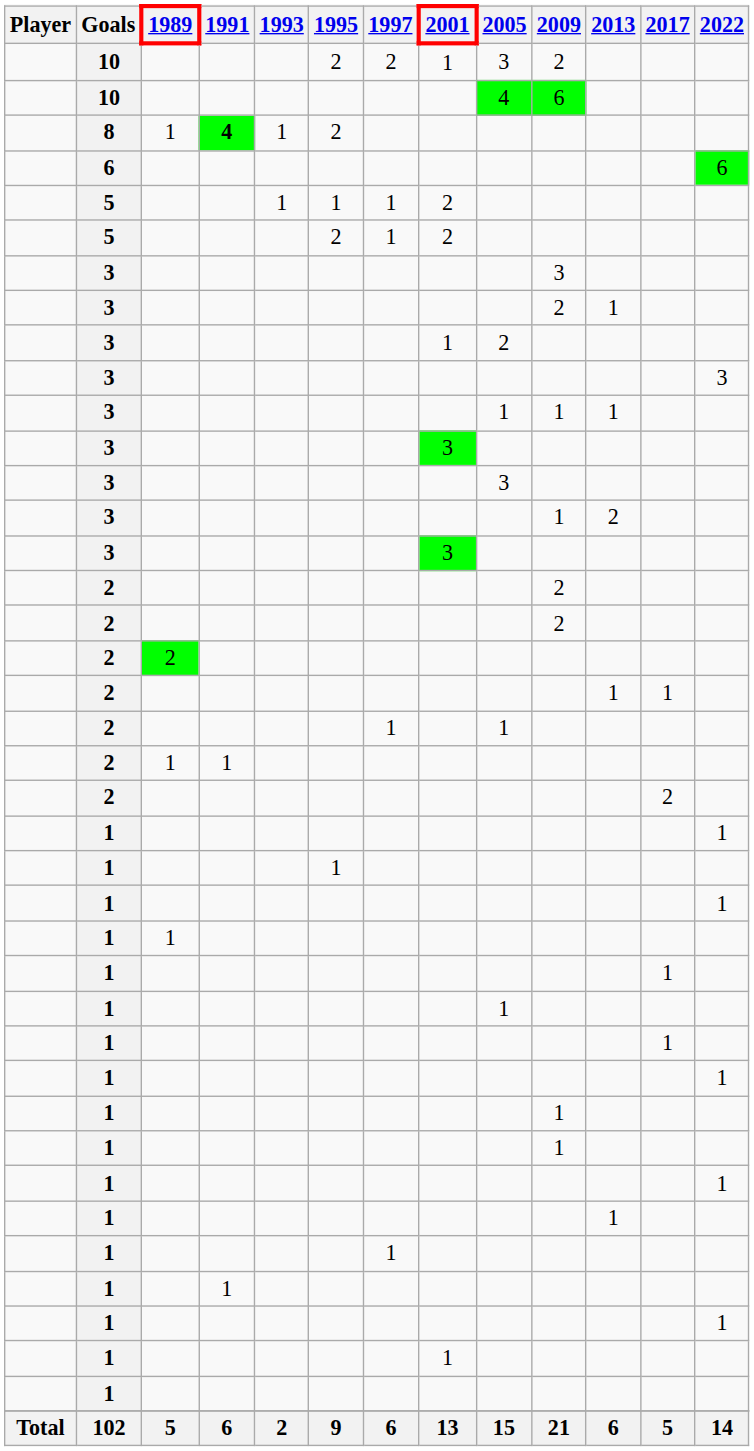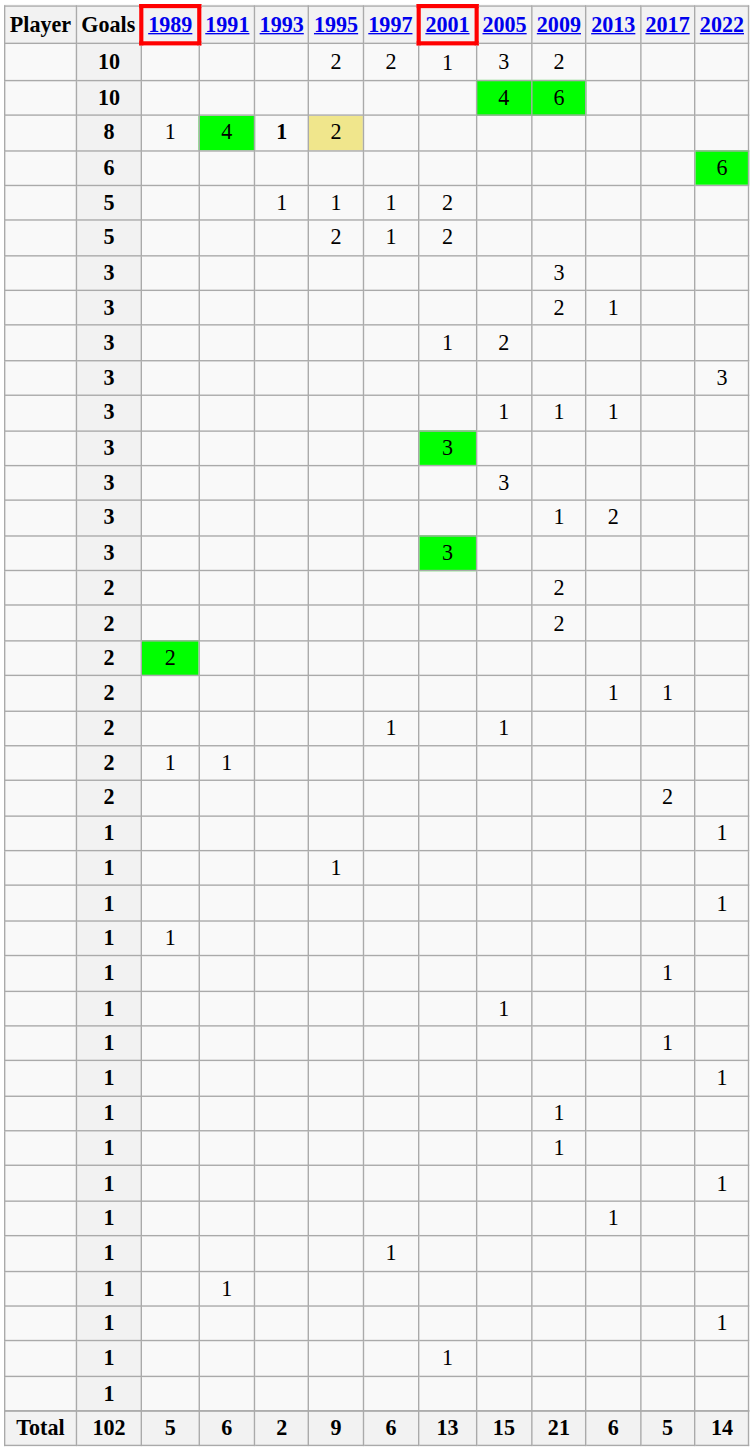(227, 132) bold -> (227, 132) normal
(282, 132) normal -> (282, 132) bold
(336, 132) no background -> (336, 132) khaki background
